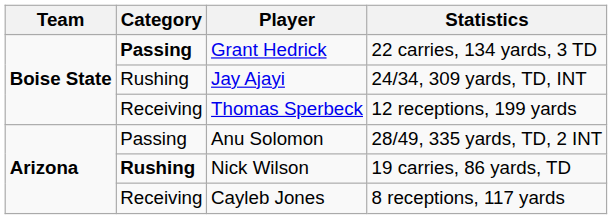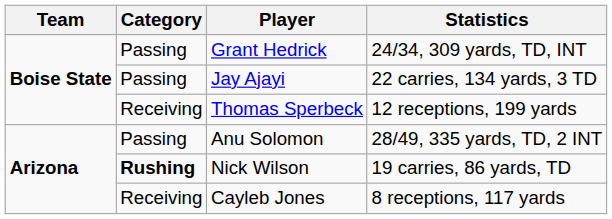(156, 49) bold -> (154, 49) normal
(484, 49) 22 carries, 134 yards, 3 TD -> (479, 49) 24/34, 309 yards, TD, INT
(155, 79) Rushing -> (154, 79) Passing
(479, 79) 24/34, 309 yards, TD, INT -> (484, 79) 22 carries, 134 yards, 3 TD
